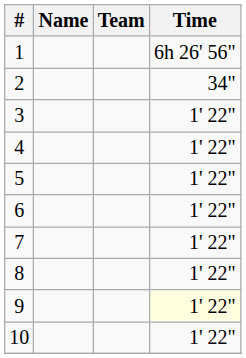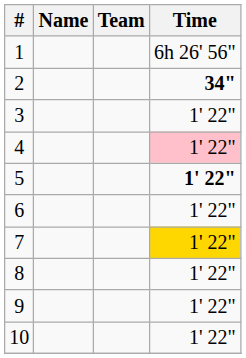(222, 83) normal -> (220, 83) bold
(212, 147) no background -> (212, 147) pink background
(212, 178) normal -> (210, 178) bold
(212, 242) no background -> (212, 242) gold background
(212, 305) lightyellow background -> (212, 305) no background
